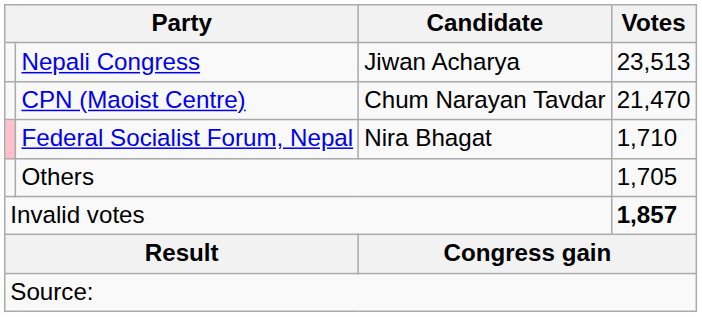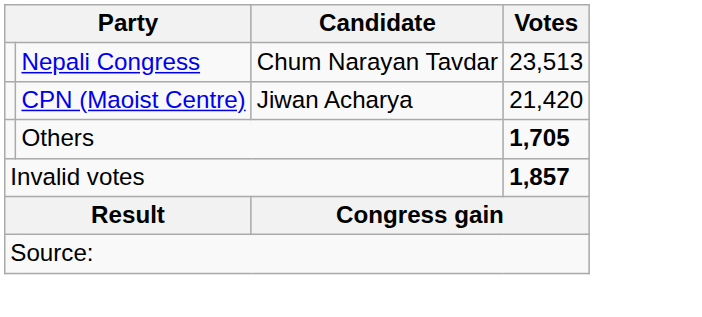(442, 61) Jiwan Acharya -> (377, 61) Chum Narayan Tavdar
(485, 100) Chum Narayan Tavdar -> (335, 100) Jiwan Acharya
(654, 100) 21,470 -> (546, 100) 21,420
- row: (187, 138)
(647, 176) normal -> (539, 138) bold
